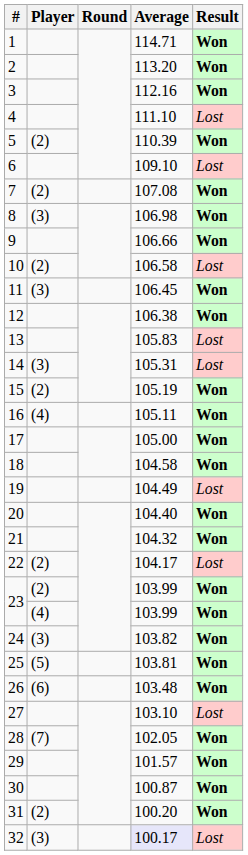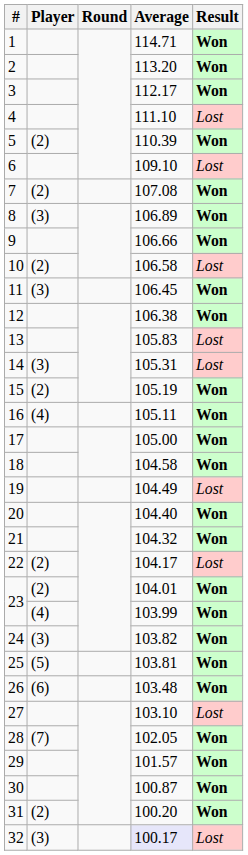(156, 91) 112.16 -> (156, 91) 112.17
(156, 215) 106.98 -> (156, 215) 106.89
(156, 588) 103.99 -> (156, 588) 104.01
